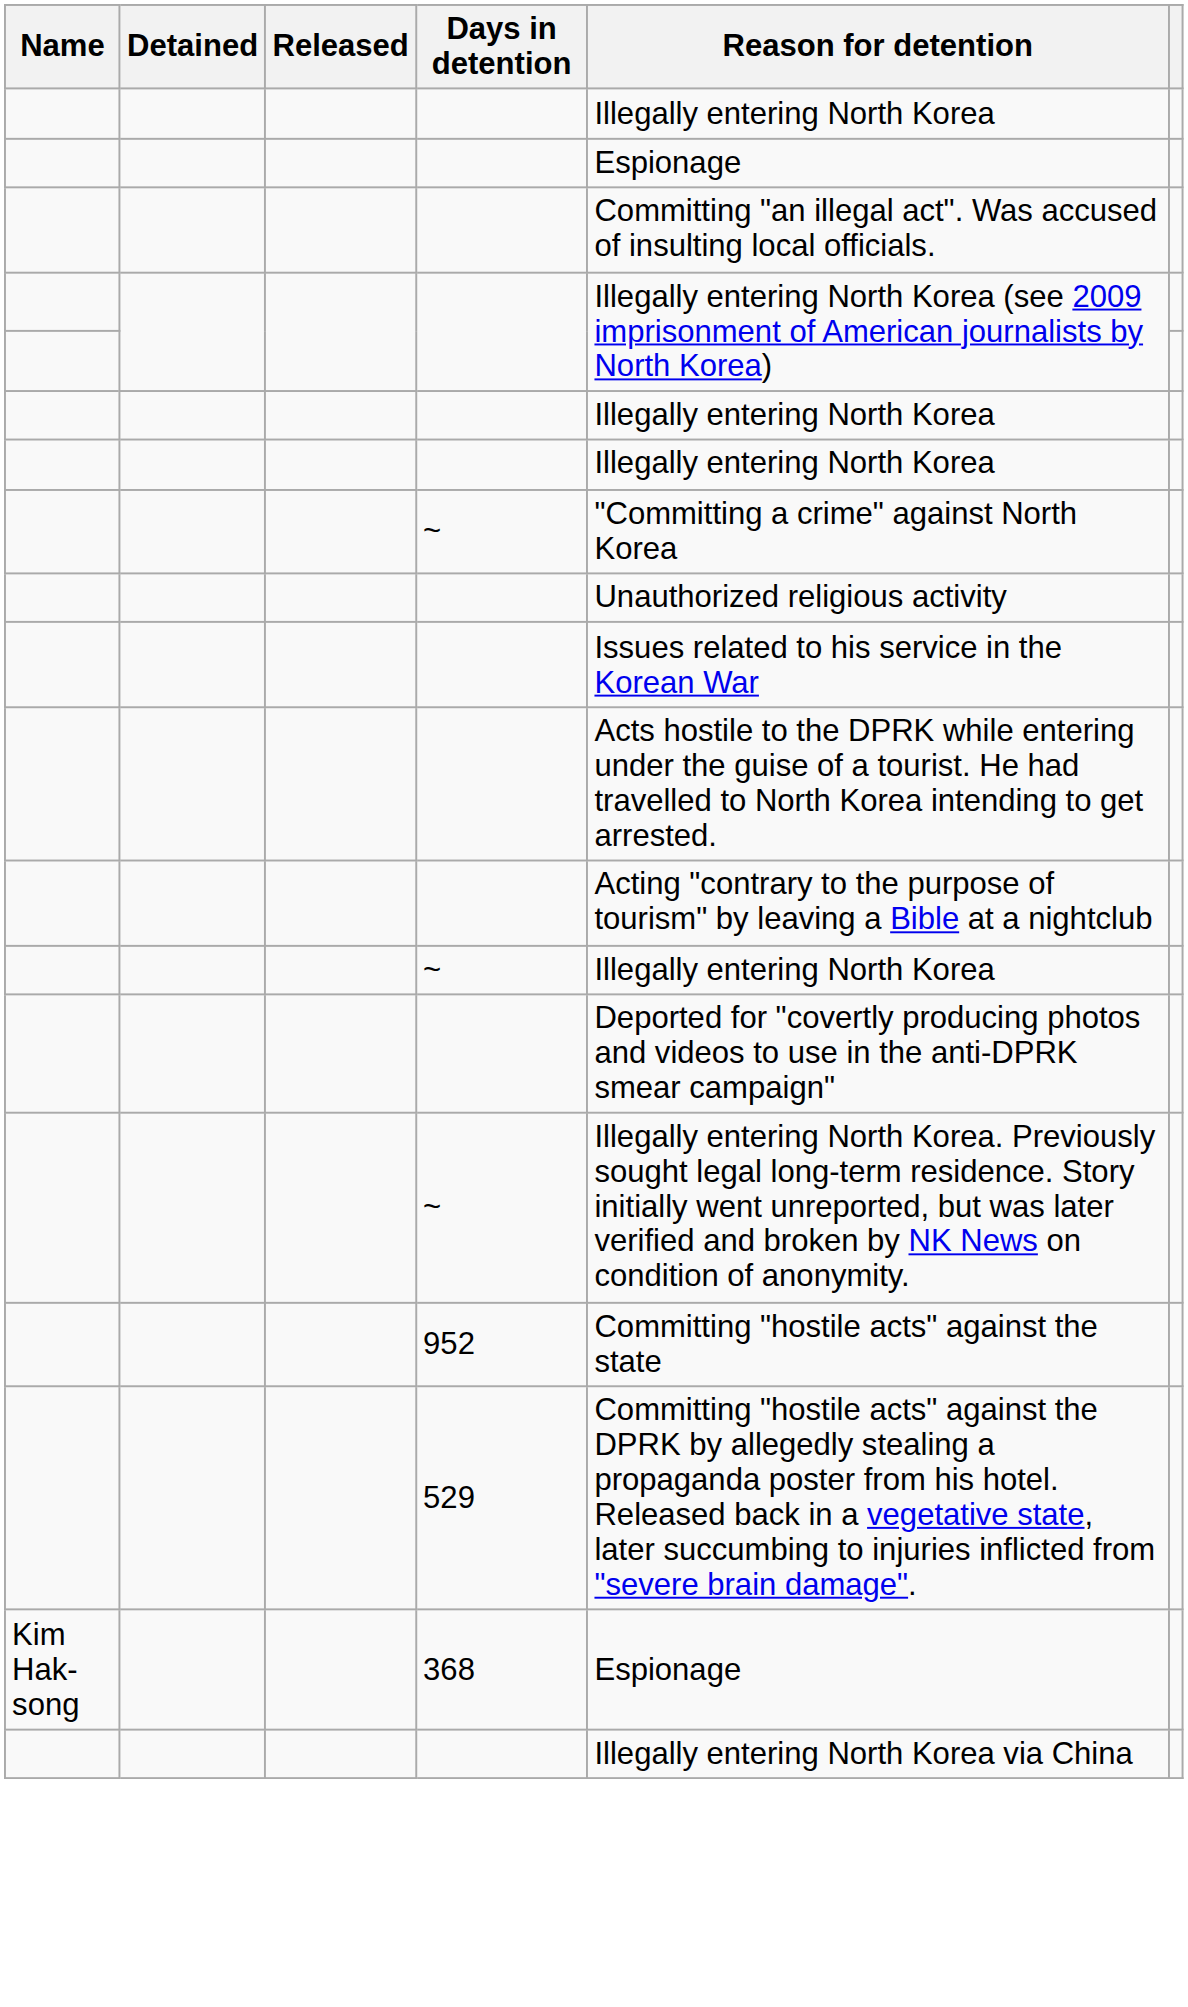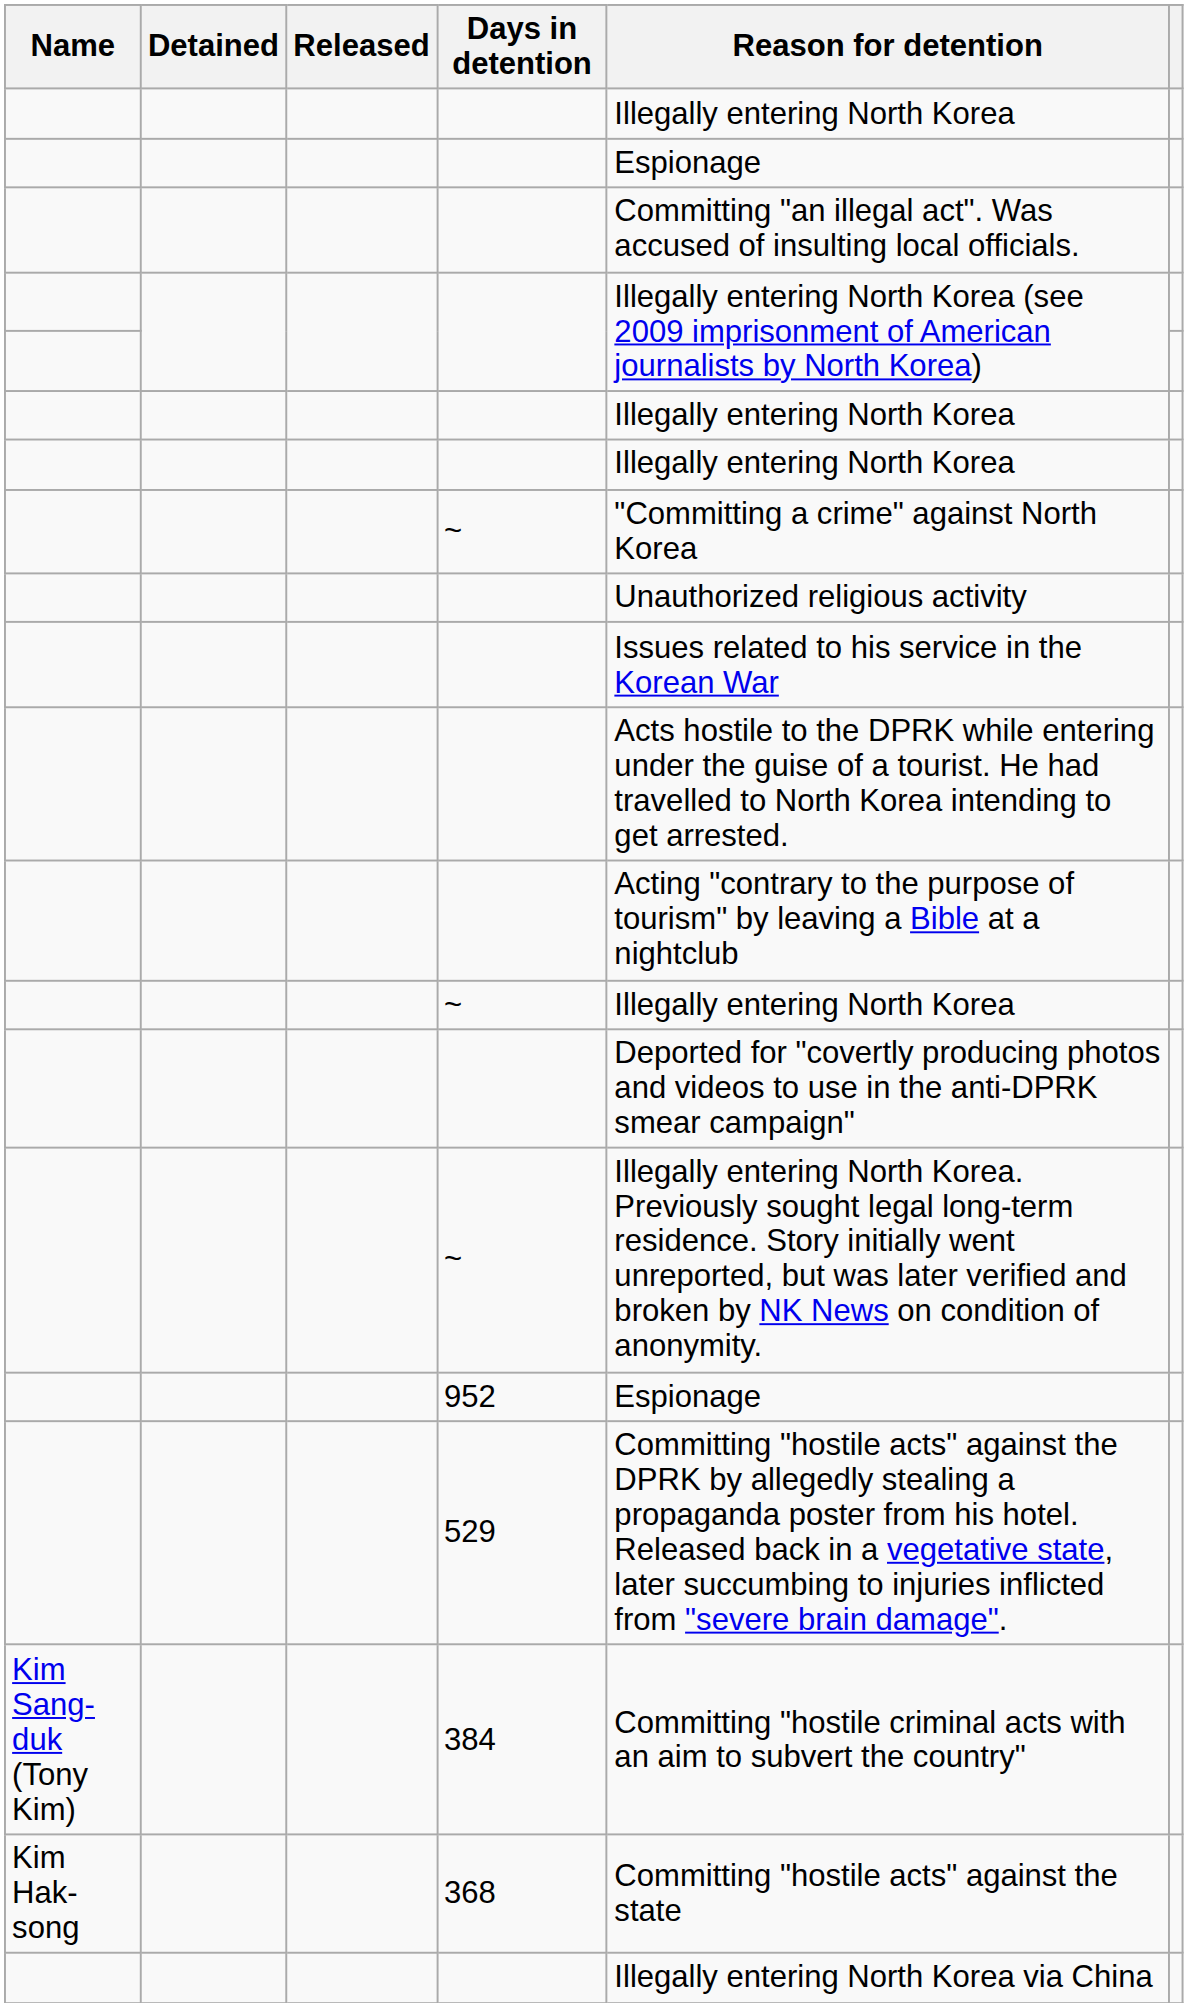(846, 1343) Committing "hostile acts" against the state -> (688, 1396) Espionage
+ row: (54, 1738)
(668, 1669) Espionage -> (866, 1892) Committing "hostile acts" against the state
